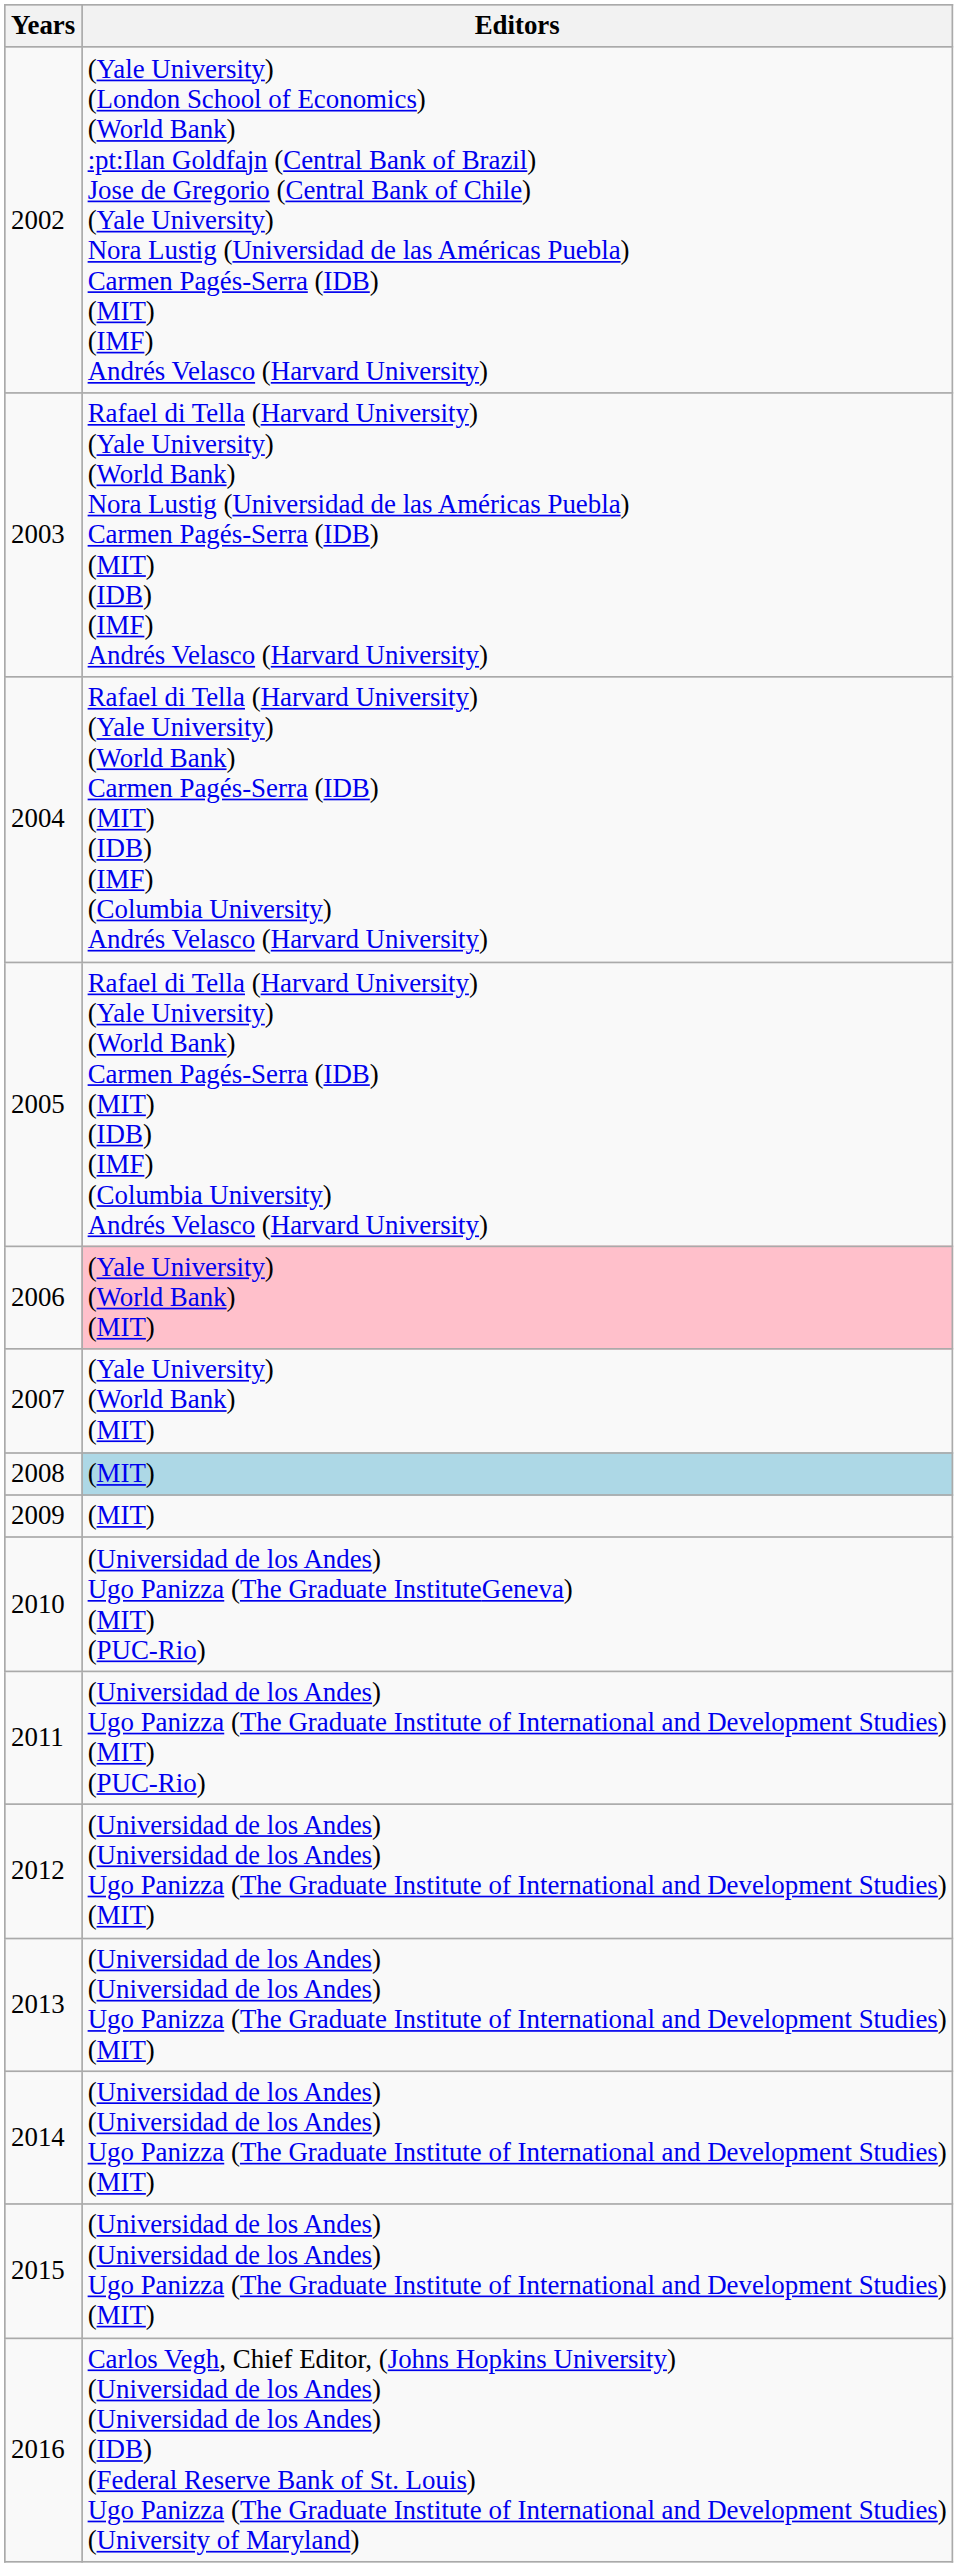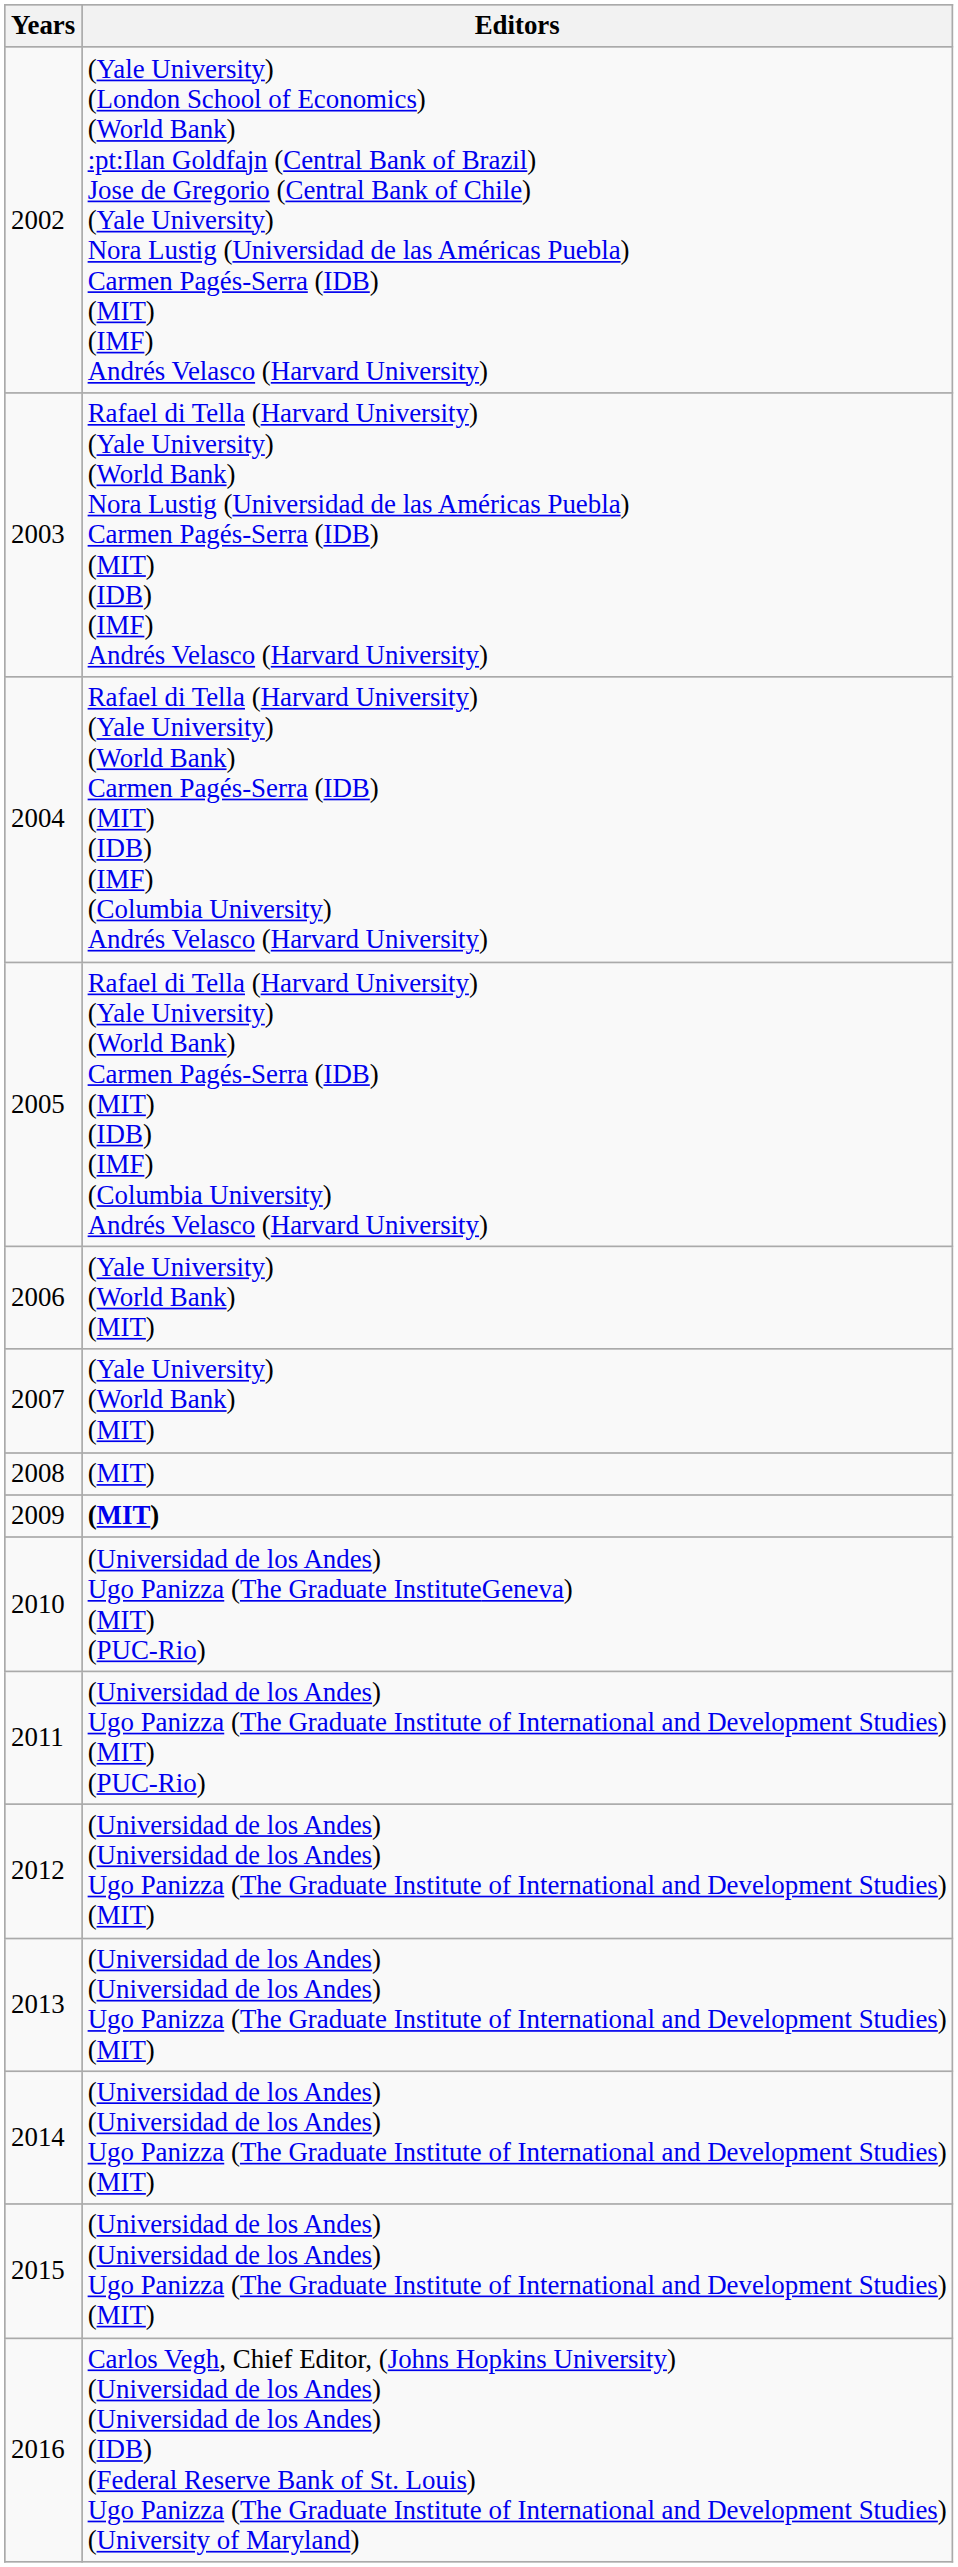(181, 1297) pink background -> (181, 1297) no background
(121, 1473) lightblue background -> (121, 1473) no background
(121, 1515) normal -> (123, 1515) bold
